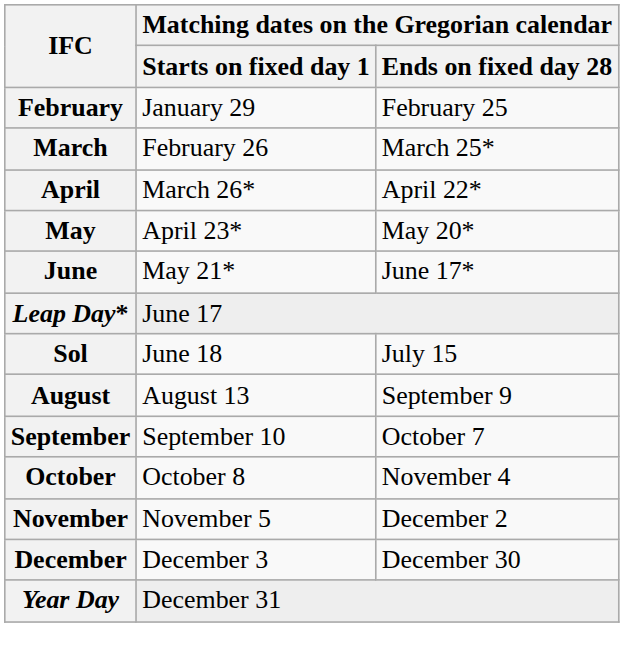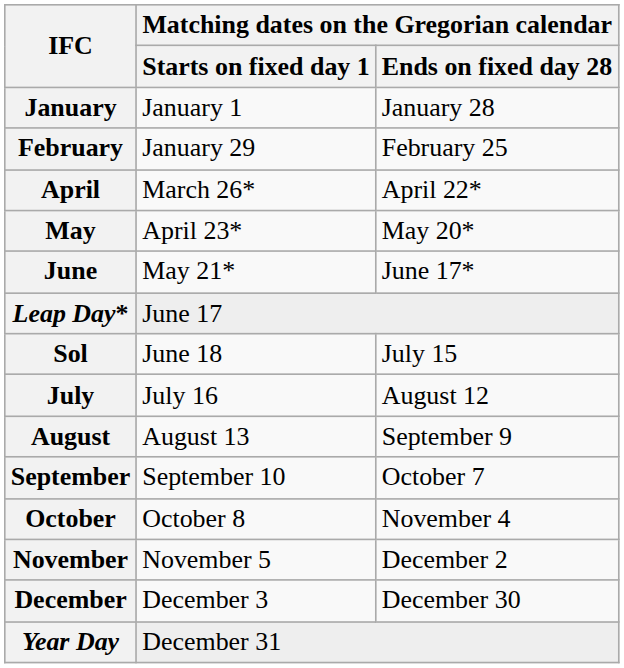+ row: (71, 107)
- row: (71, 148)
+ row: (71, 395)
